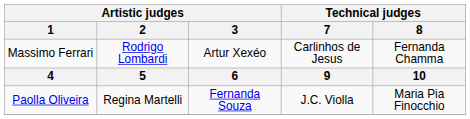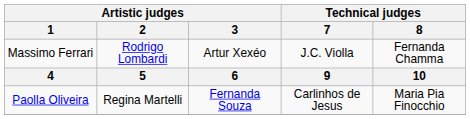(327, 53) Carlinhos de Jesus -> (327, 53) J.C. Violla
(327, 100) J.C. Violla -> (327, 100) Carlinhos de Jesus
